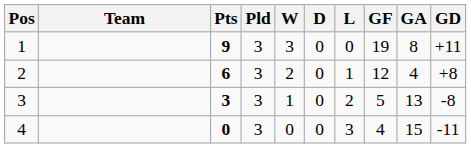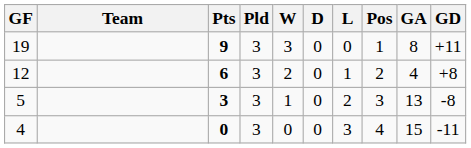columns swapped: (22, 18) <-> (380, 18)
